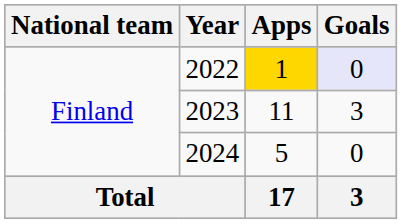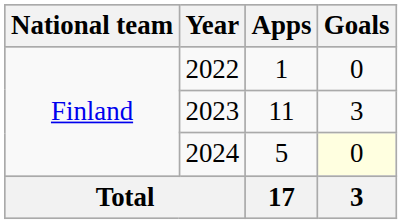(281, 68) gold background -> (281, 68) no background
(357, 68) lavender background -> (357, 68) no background
(357, 153) no background -> (357, 153) lightyellow background
